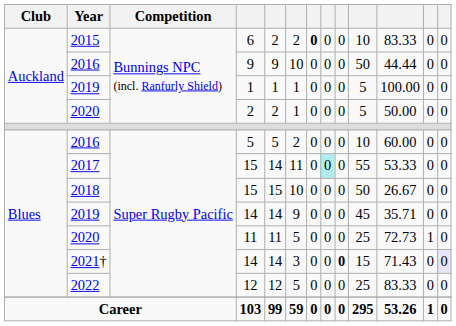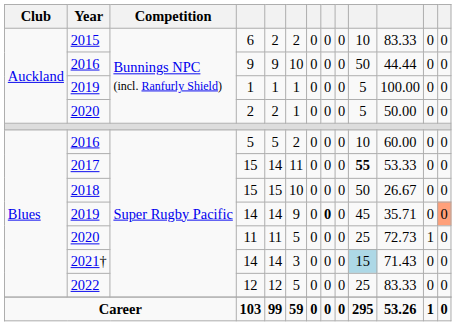(314, 40) bold -> (314, 40) normal
(328, 166) paleturquoise background -> (328, 166) no background
(363, 166) normal -> (363, 166) bold
(328, 213) normal -> (328, 213) bold
(444, 213) no background -> (444, 213) lightsalmon background
(342, 261) bold -> (342, 261) normal
(363, 261) no background -> (363, 261) lightblue background
(444, 261) lavender background -> (444, 261) no background
